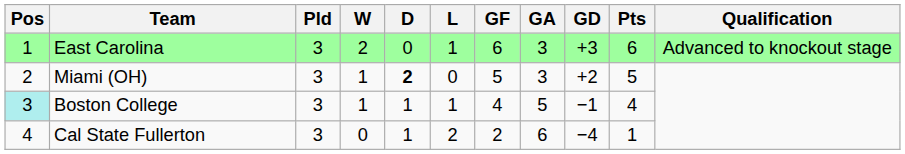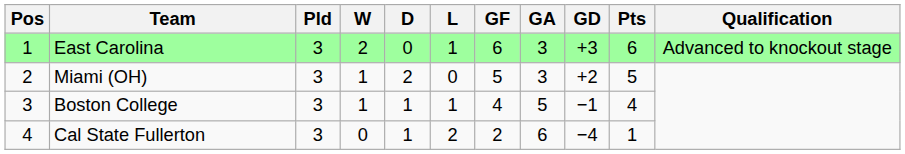(408, 76) bold -> (408, 76) normal
(27, 105) paleturquoise background -> (27, 105) no background
